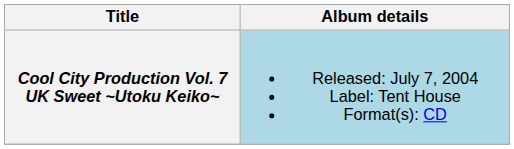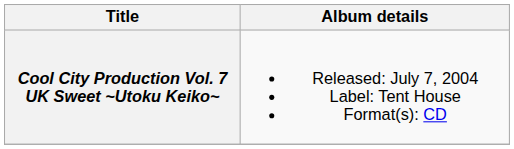(375, 96) lightblue background -> (375, 96) no background
